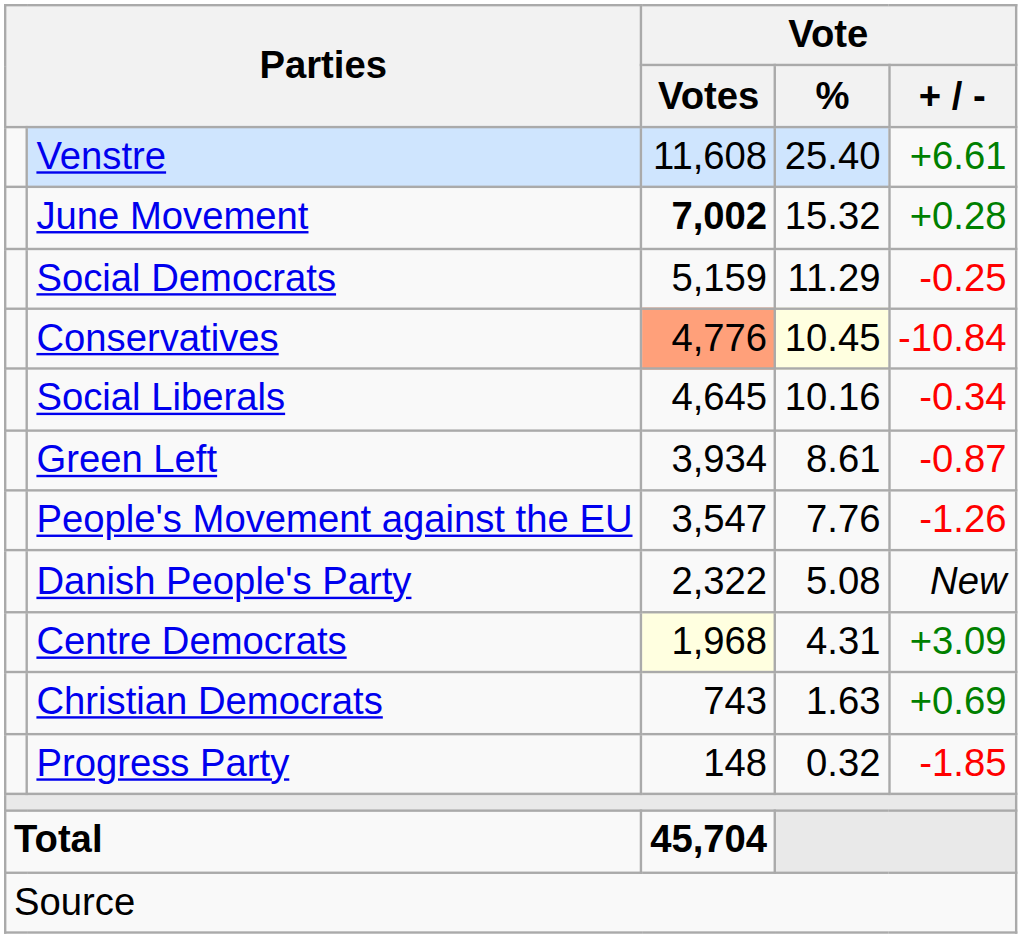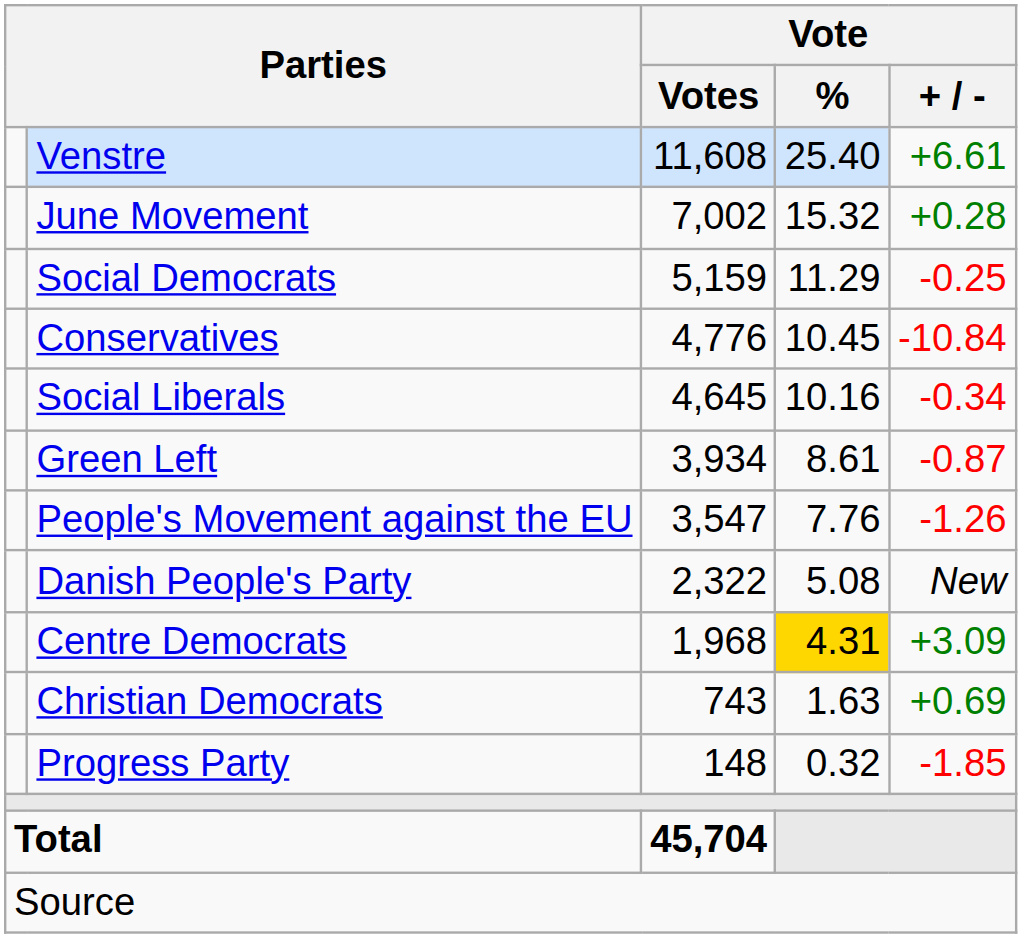(719, 216) bold -> (719, 216) normal
(719, 338) lightsalmon background -> (719, 338) no background
(833, 338) lightyellow background -> (833, 338) no background
(719, 641) lightyellow background -> (719, 641) no background
(843, 641) no background -> (843, 641) gold background
